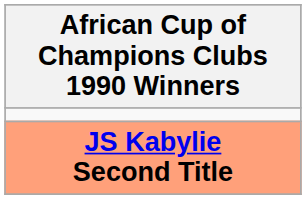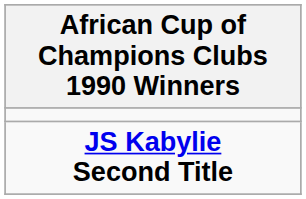(153, 157) lightsalmon background -> (153, 157) no background
